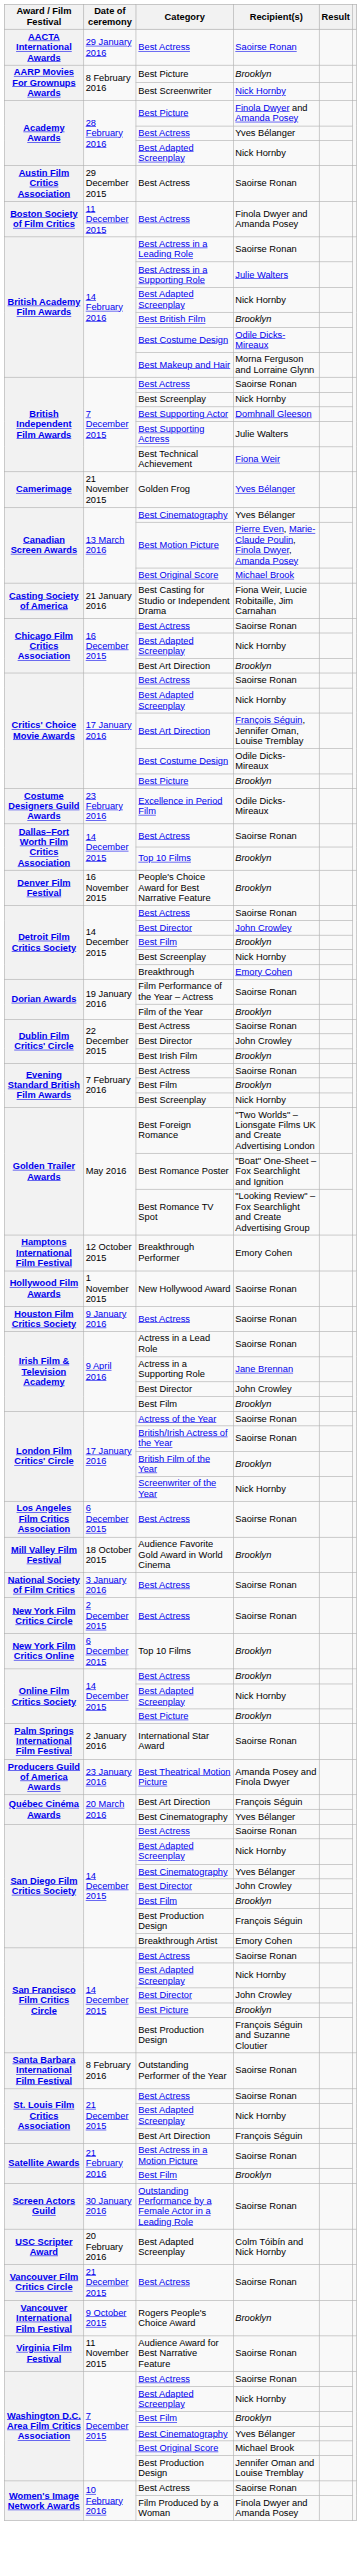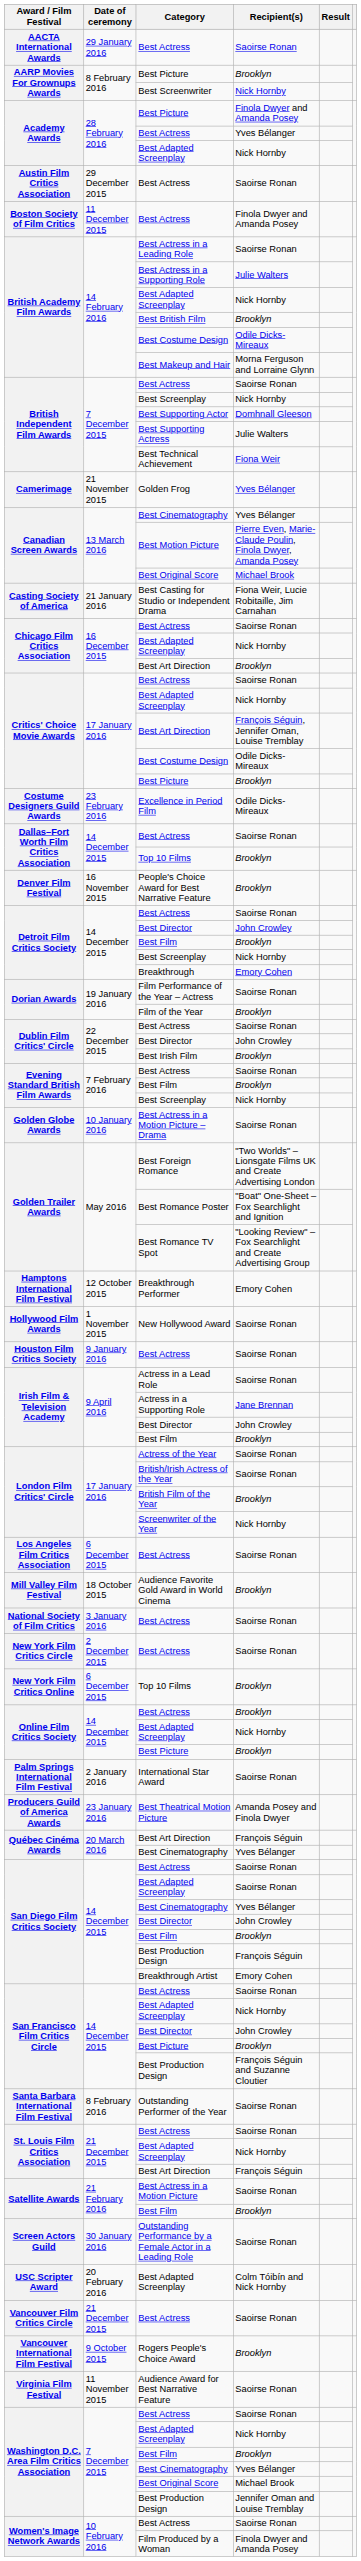+ row: (44, 1125)
(261, 1851) Nick Hornby -> (266, 1887) Saoirse Ronan
